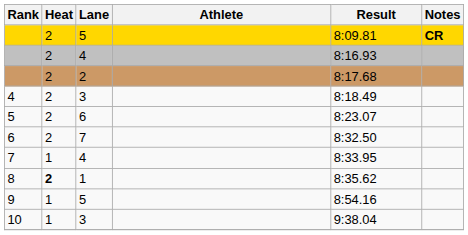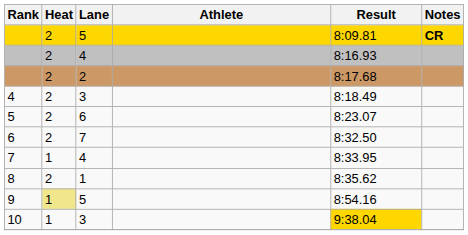(49, 178) bold -> (49, 178) normal
(49, 199) no background -> (49, 199) khaki background
(355, 219) no background -> (355, 219) gold background
